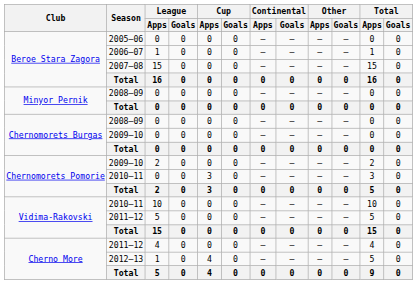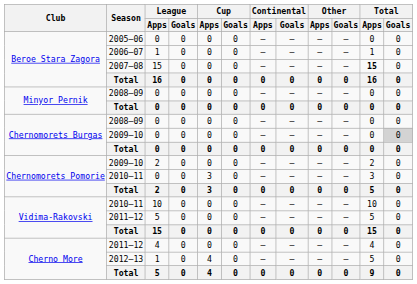(372, 66) normal -> (372, 66) bold
(398, 135) no background -> (398, 135) lightgrey background
